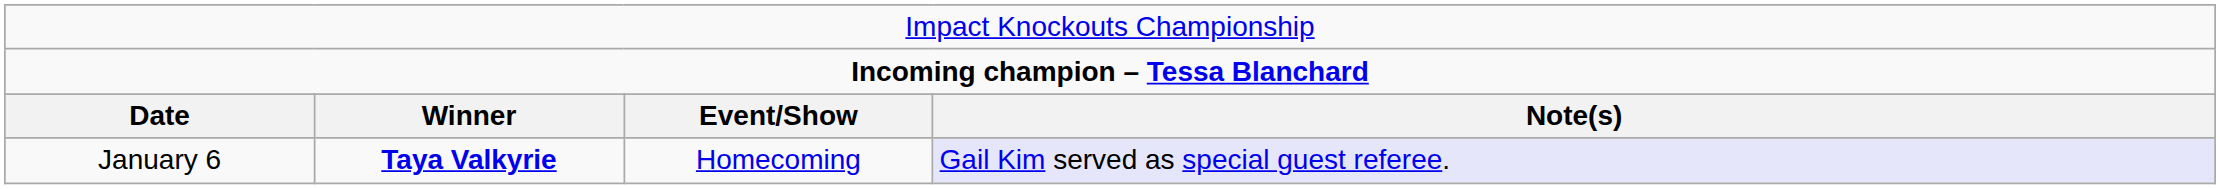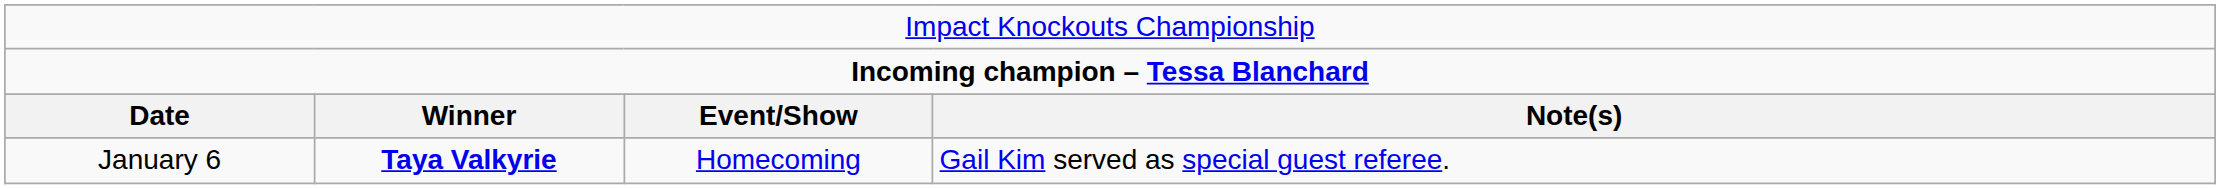(1195, 159) lavender background -> (1195, 159) no background
